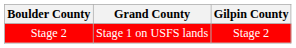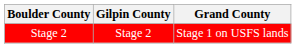columns swapped: (251, 14) <-> (152, 14)
